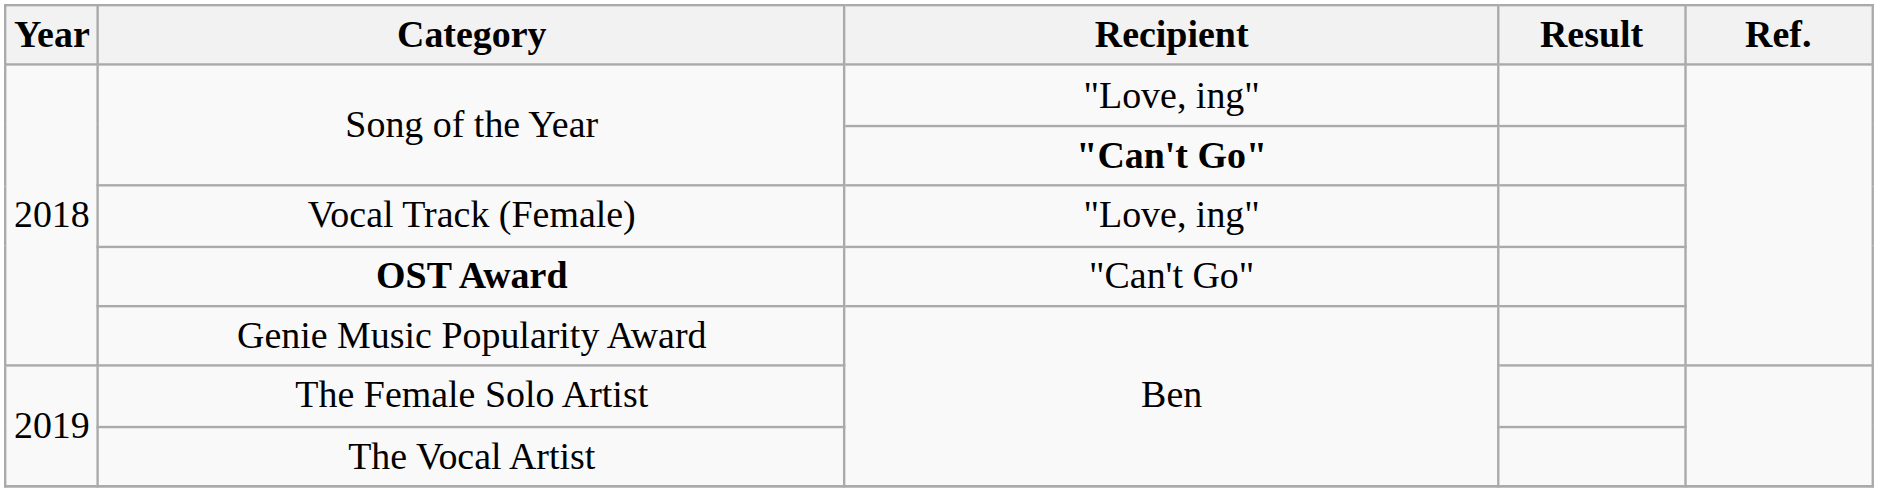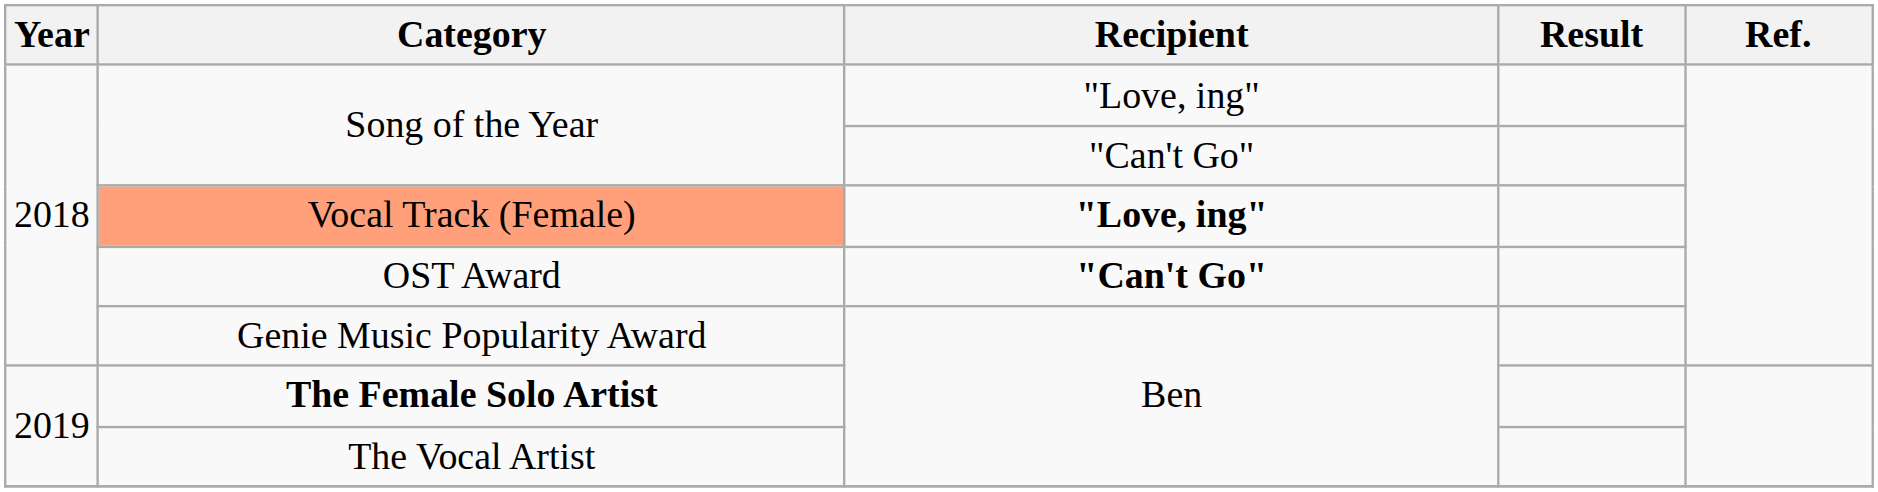(1172, 154) bold -> (1172, 154) normal
(472, 214) no background -> (472, 214) lightsalmon background
(1172, 214) normal -> (1172, 214) bold
(472, 275) bold -> (472, 275) normal
(1172, 275) normal -> (1172, 275) bold
(472, 395) normal -> (472, 395) bold
